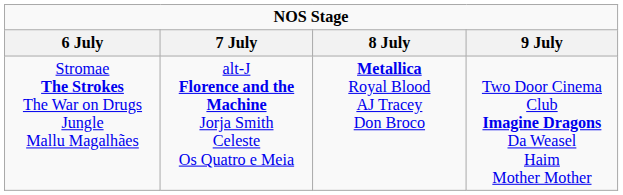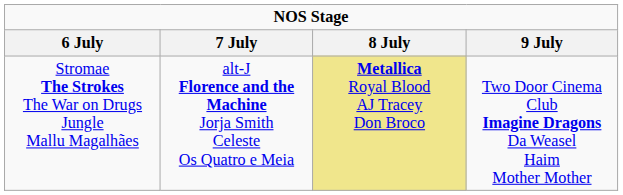(389, 95) no background -> (389, 95) khaki background
